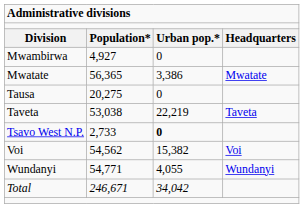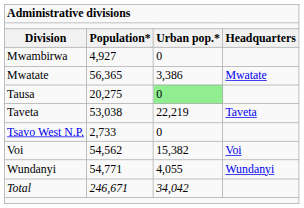(159, 94) no background -> (159, 94) lightgreen background
(159, 132) bold -> (159, 132) normal
